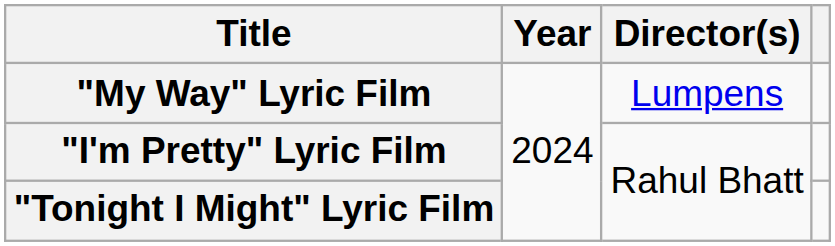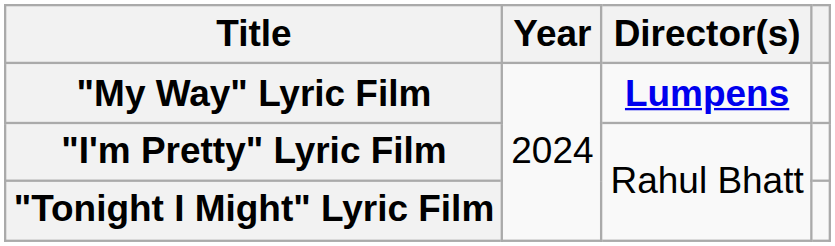(707, 92) normal -> (707, 92) bold
